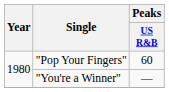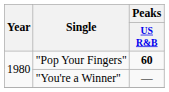(147, 60) normal -> (147, 60) bold
